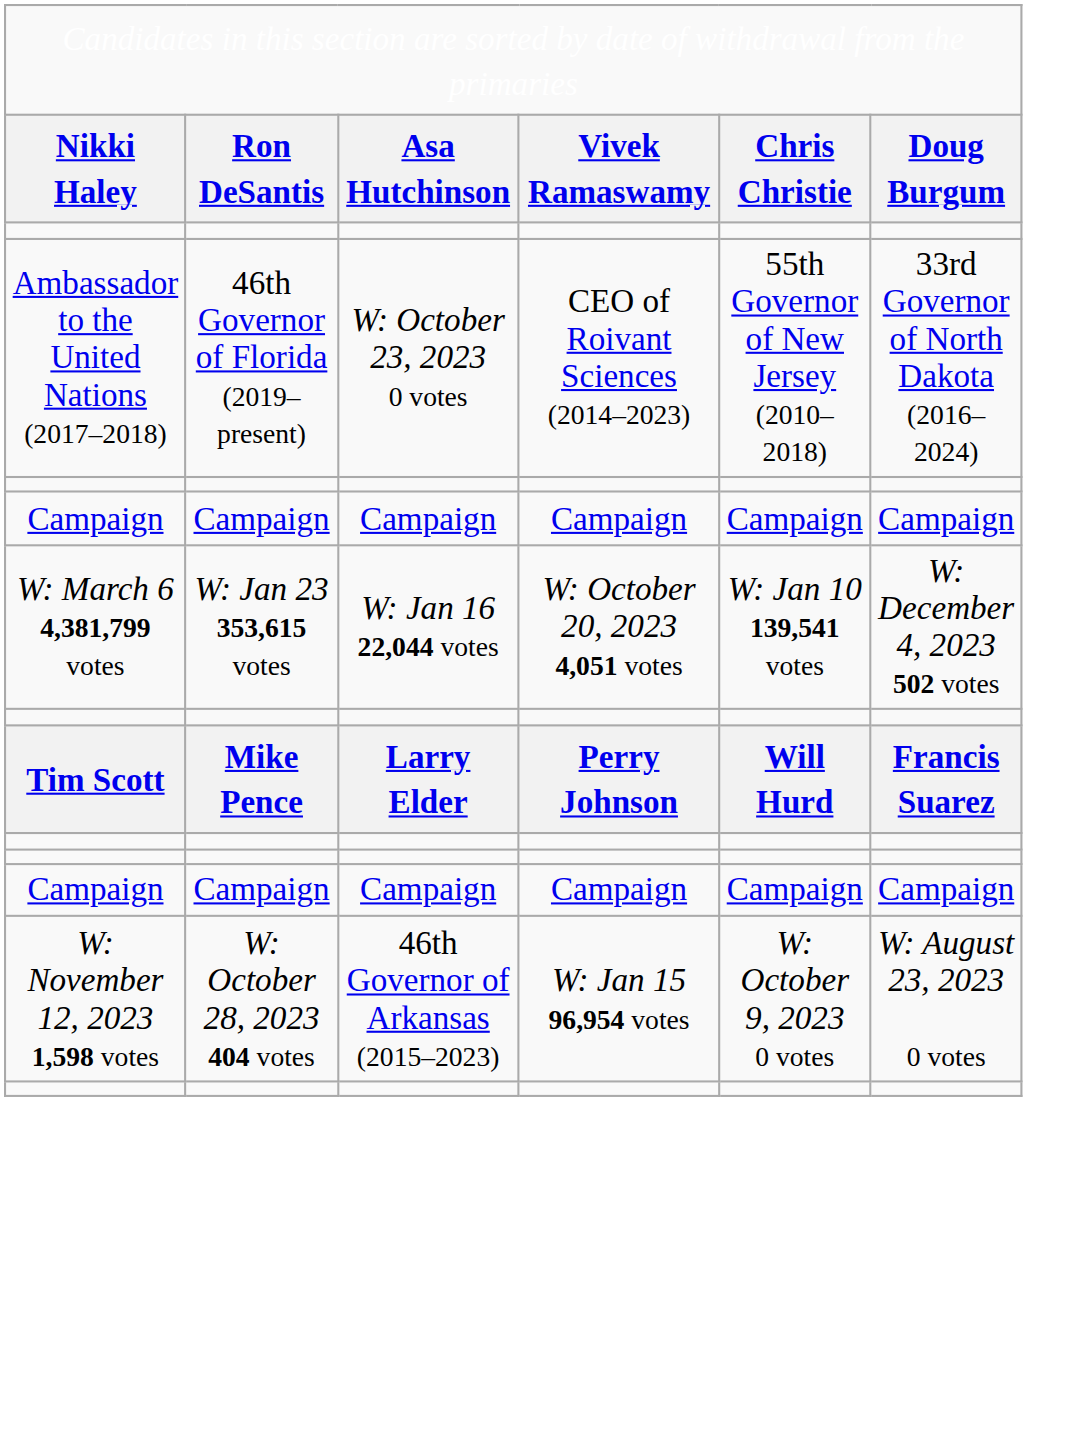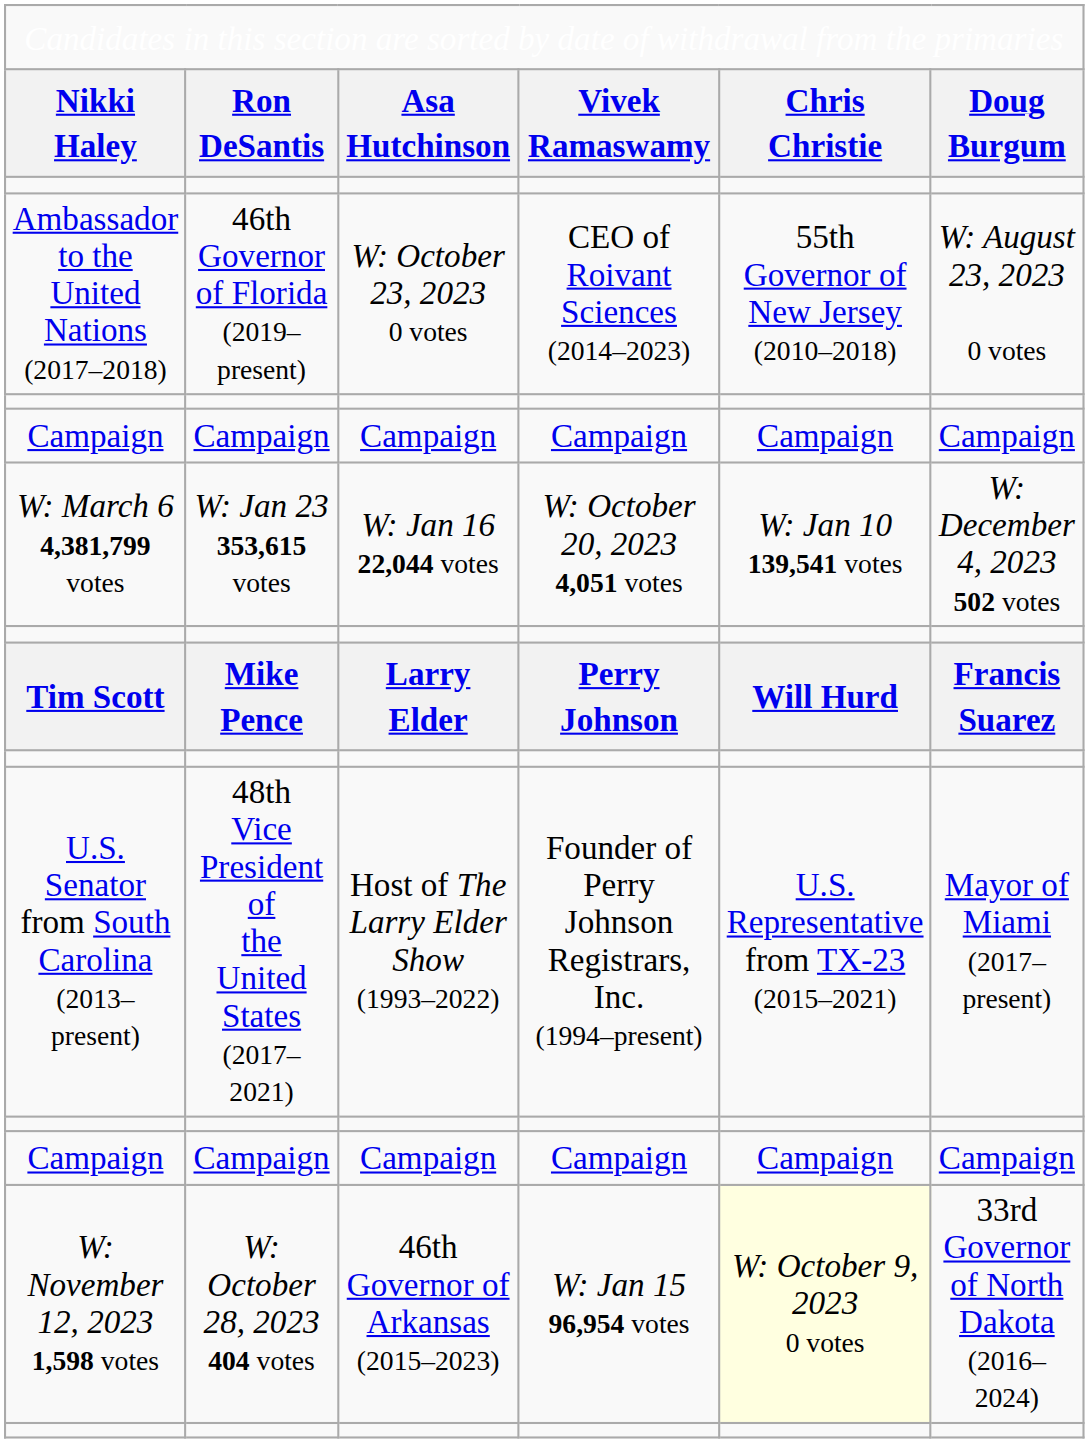(946, 357) 33rd Governor of North Dakota (2016–2024) -> (1007, 293) W: August 23, 2023 0 votes
+ row: (95, 940)
(795, 998) no background -> (825, 1303) lightyellow background
(946, 998) W: August 23, 2023 0 votes -> (1007, 1303) 33rd Governor of North Dakota (2016–2024)
